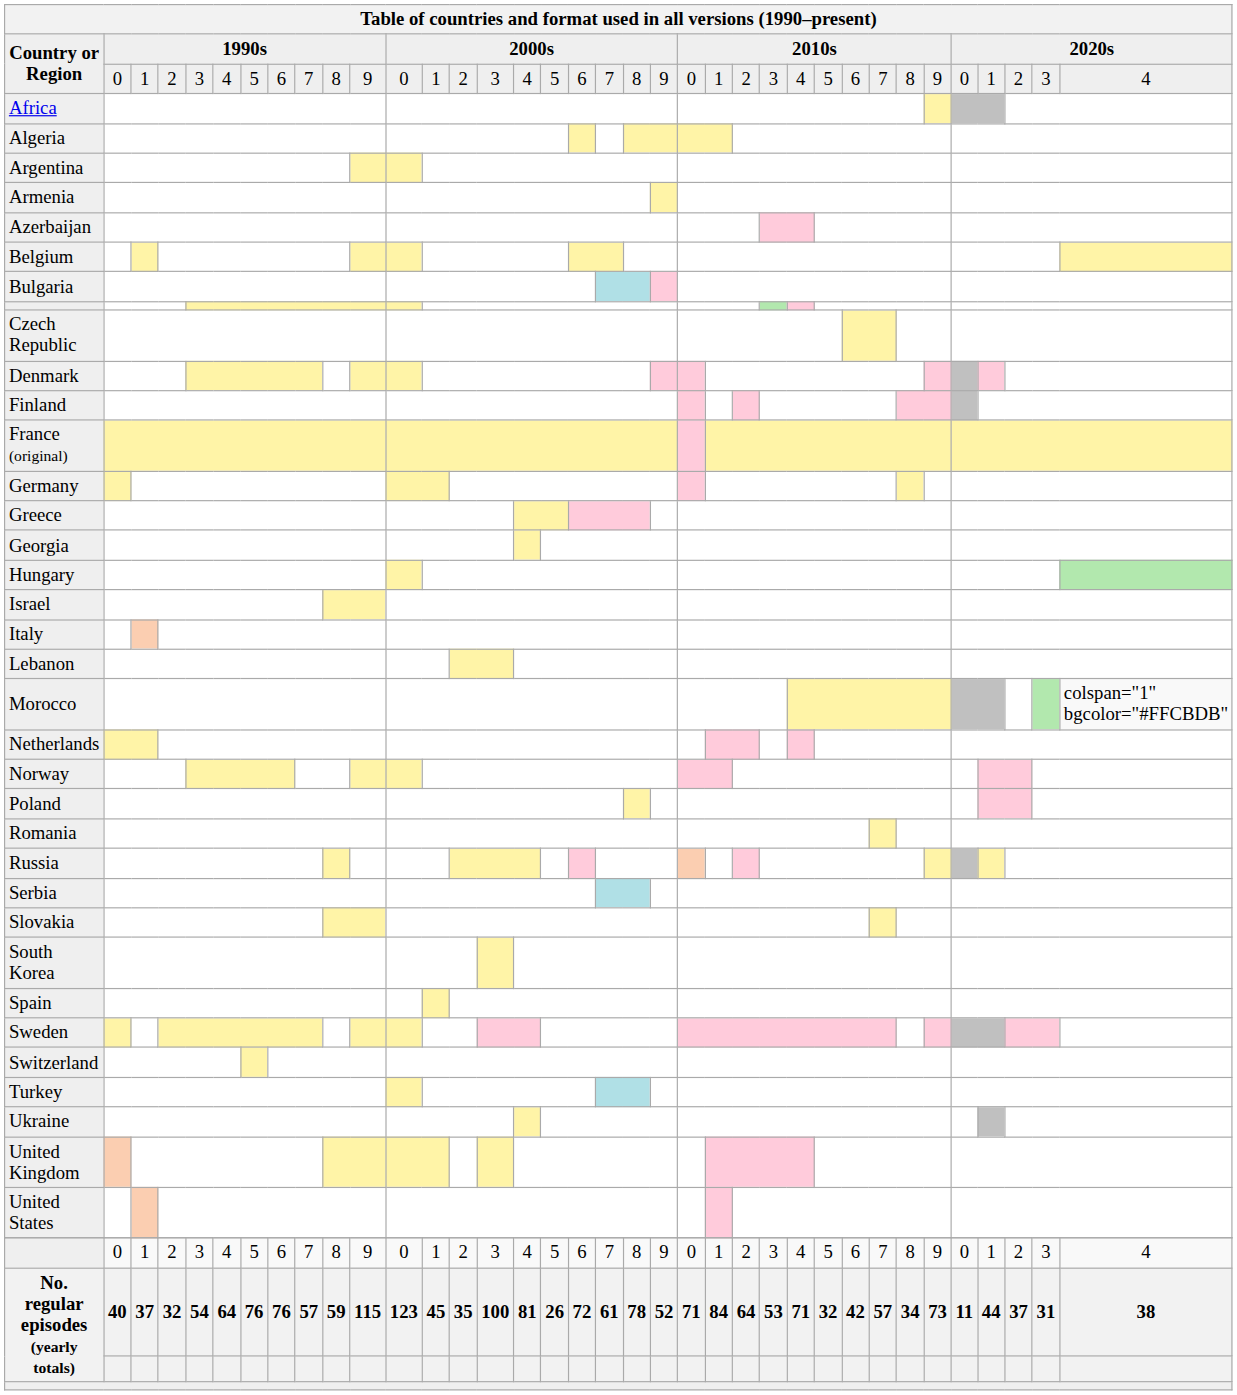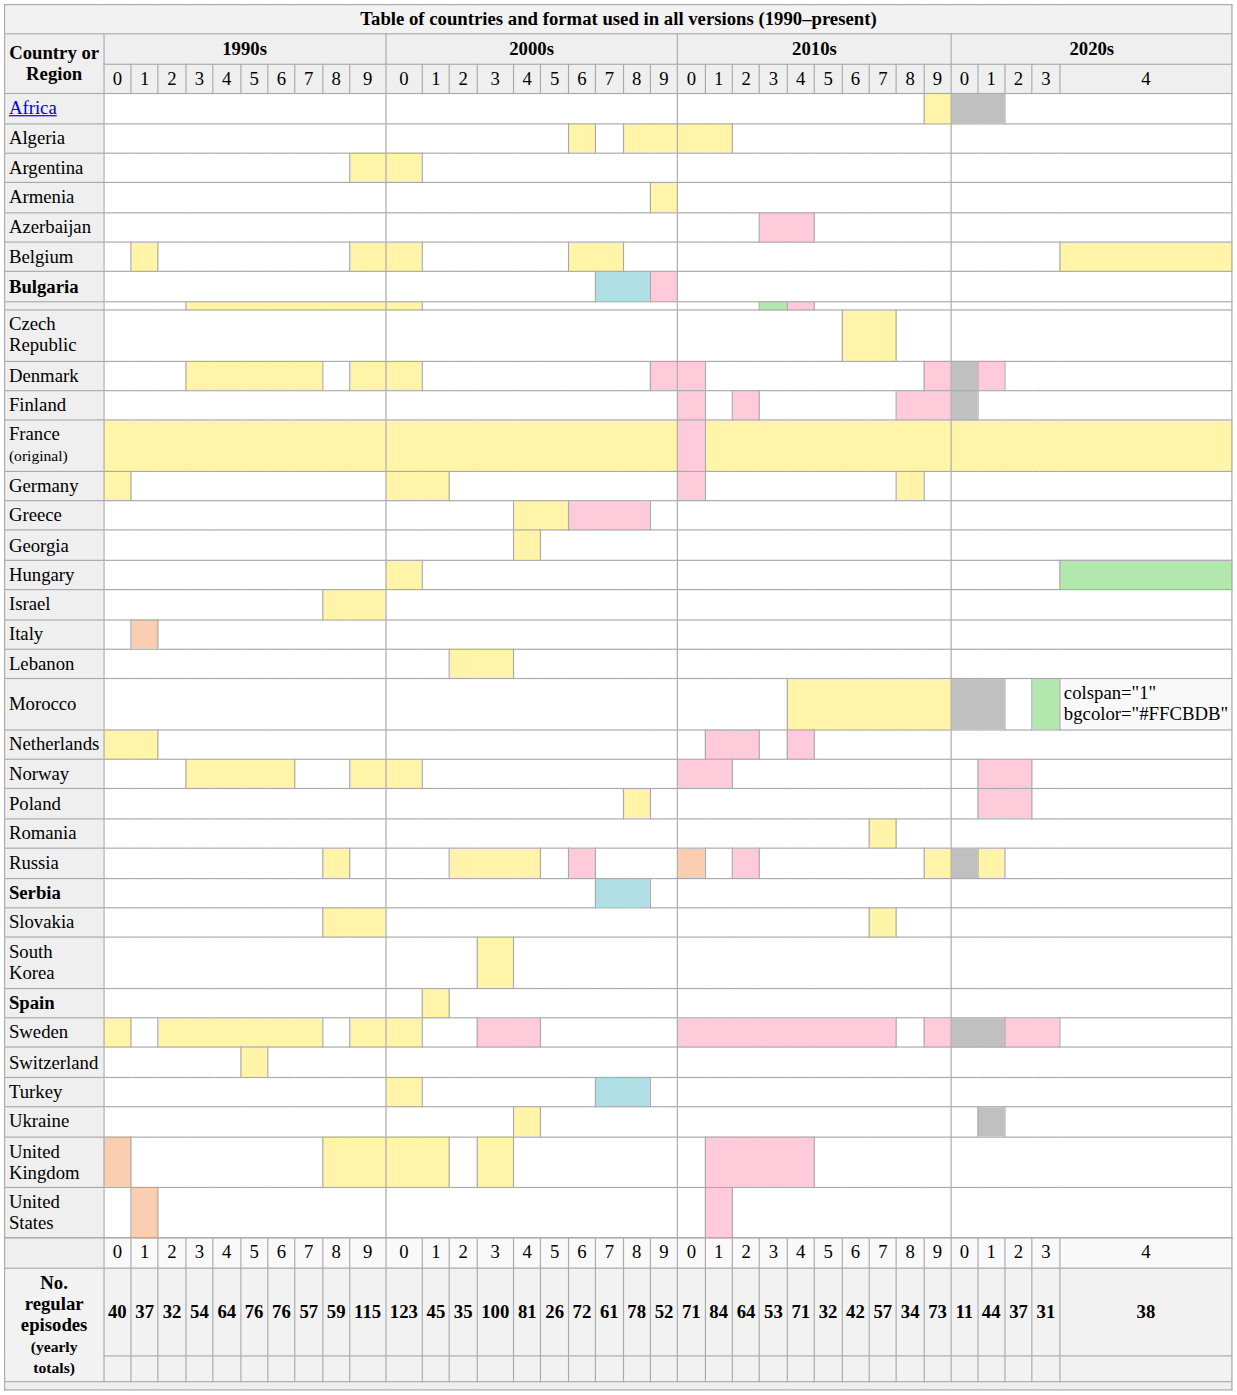(41, 286) normal -> (44, 286) bold
(33, 892) normal -> (35, 892) bold
(30, 1002) normal -> (32, 1002) bold
